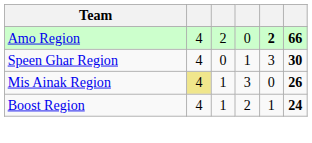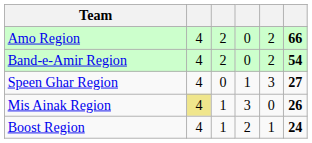(271, 37) bold -> (271, 37) normal
+ row: (67, 60)
(295, 60) 30 -> (295, 82) 27
